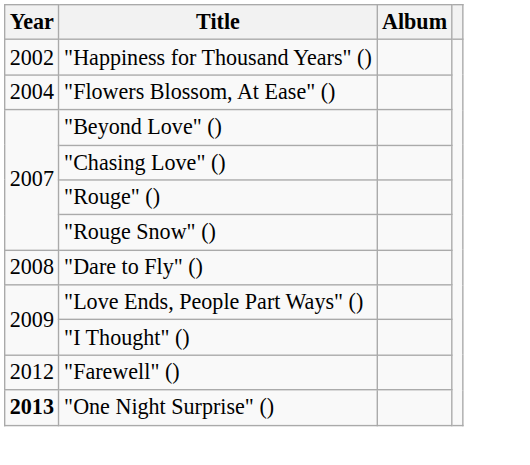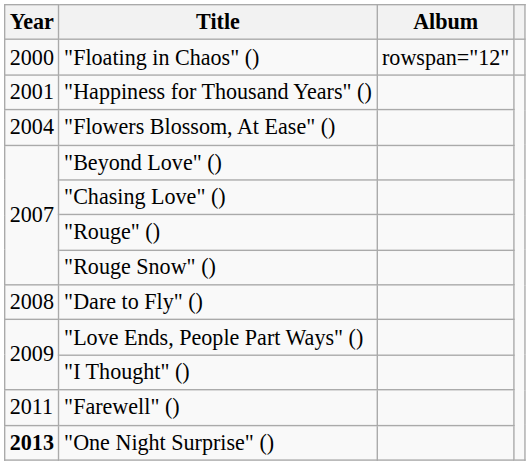+ row: (162, 57)
(32, 57) 2002 -> (32, 92) 2001
(32, 372) 2012 -> (31, 407) 2011
